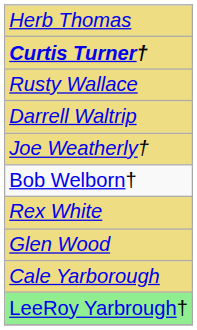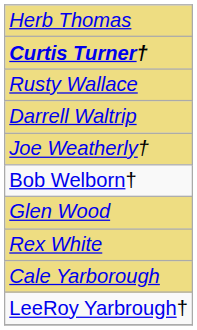(56, 212) Rex White -> (60, 212) Glen Wood
(60, 244) Glen Wood -> (56, 244) Rex White
(99, 308) lightgreen background -> (99, 308) no background
